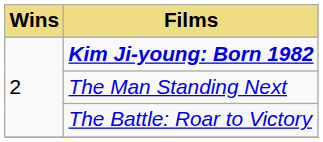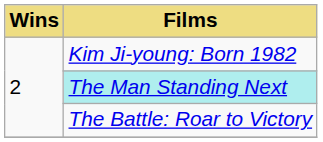(191, 53) bold -> (182, 53) normal
(178, 86) no background -> (178, 86) paleturquoise background
